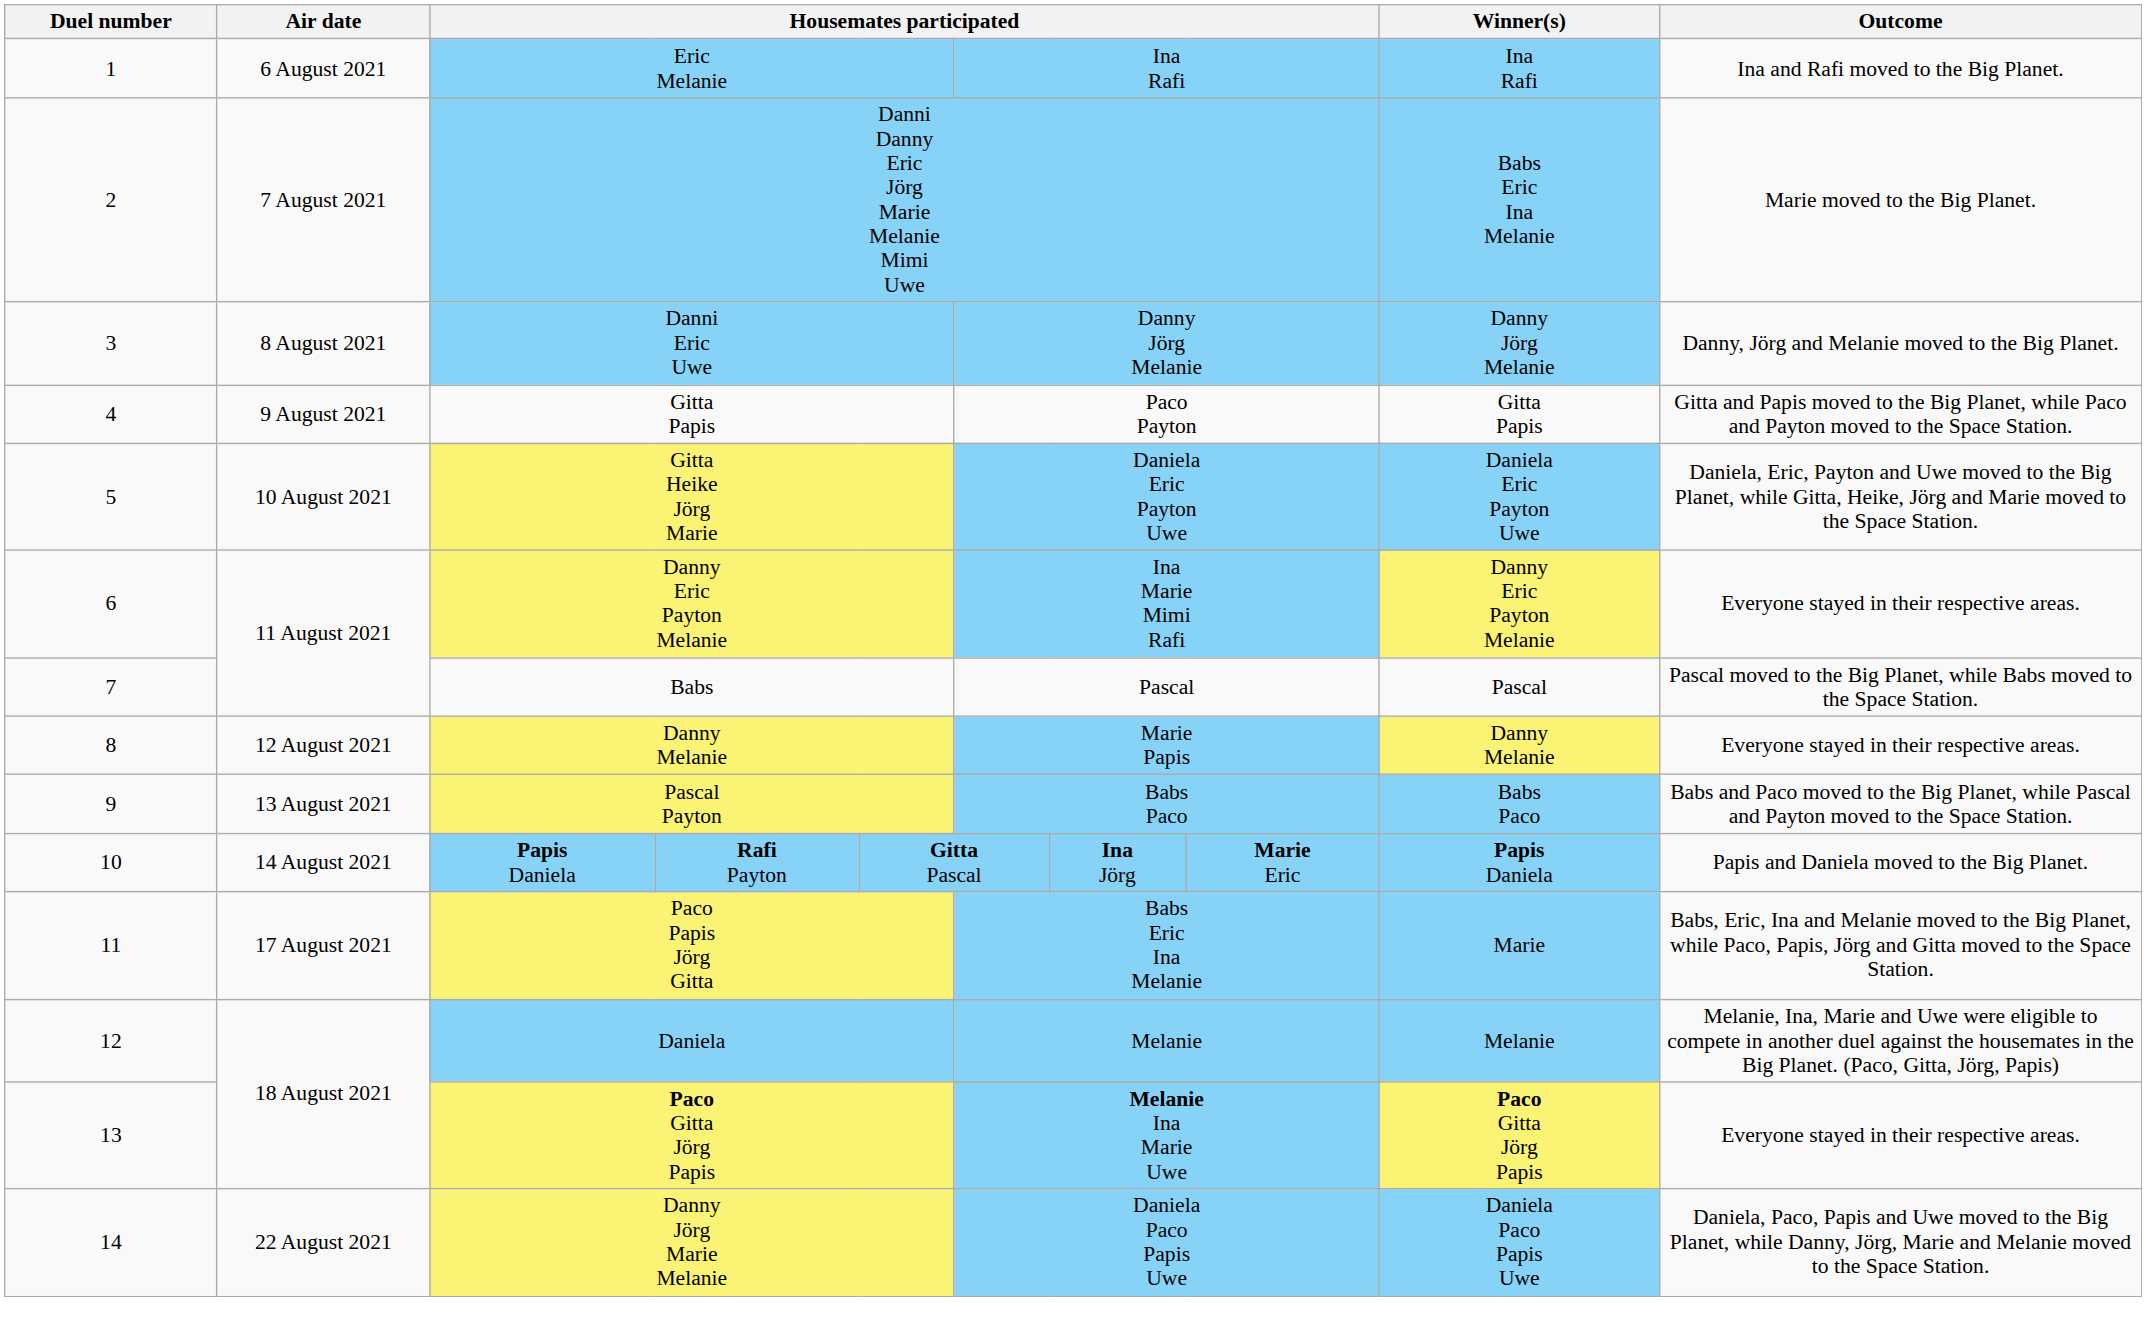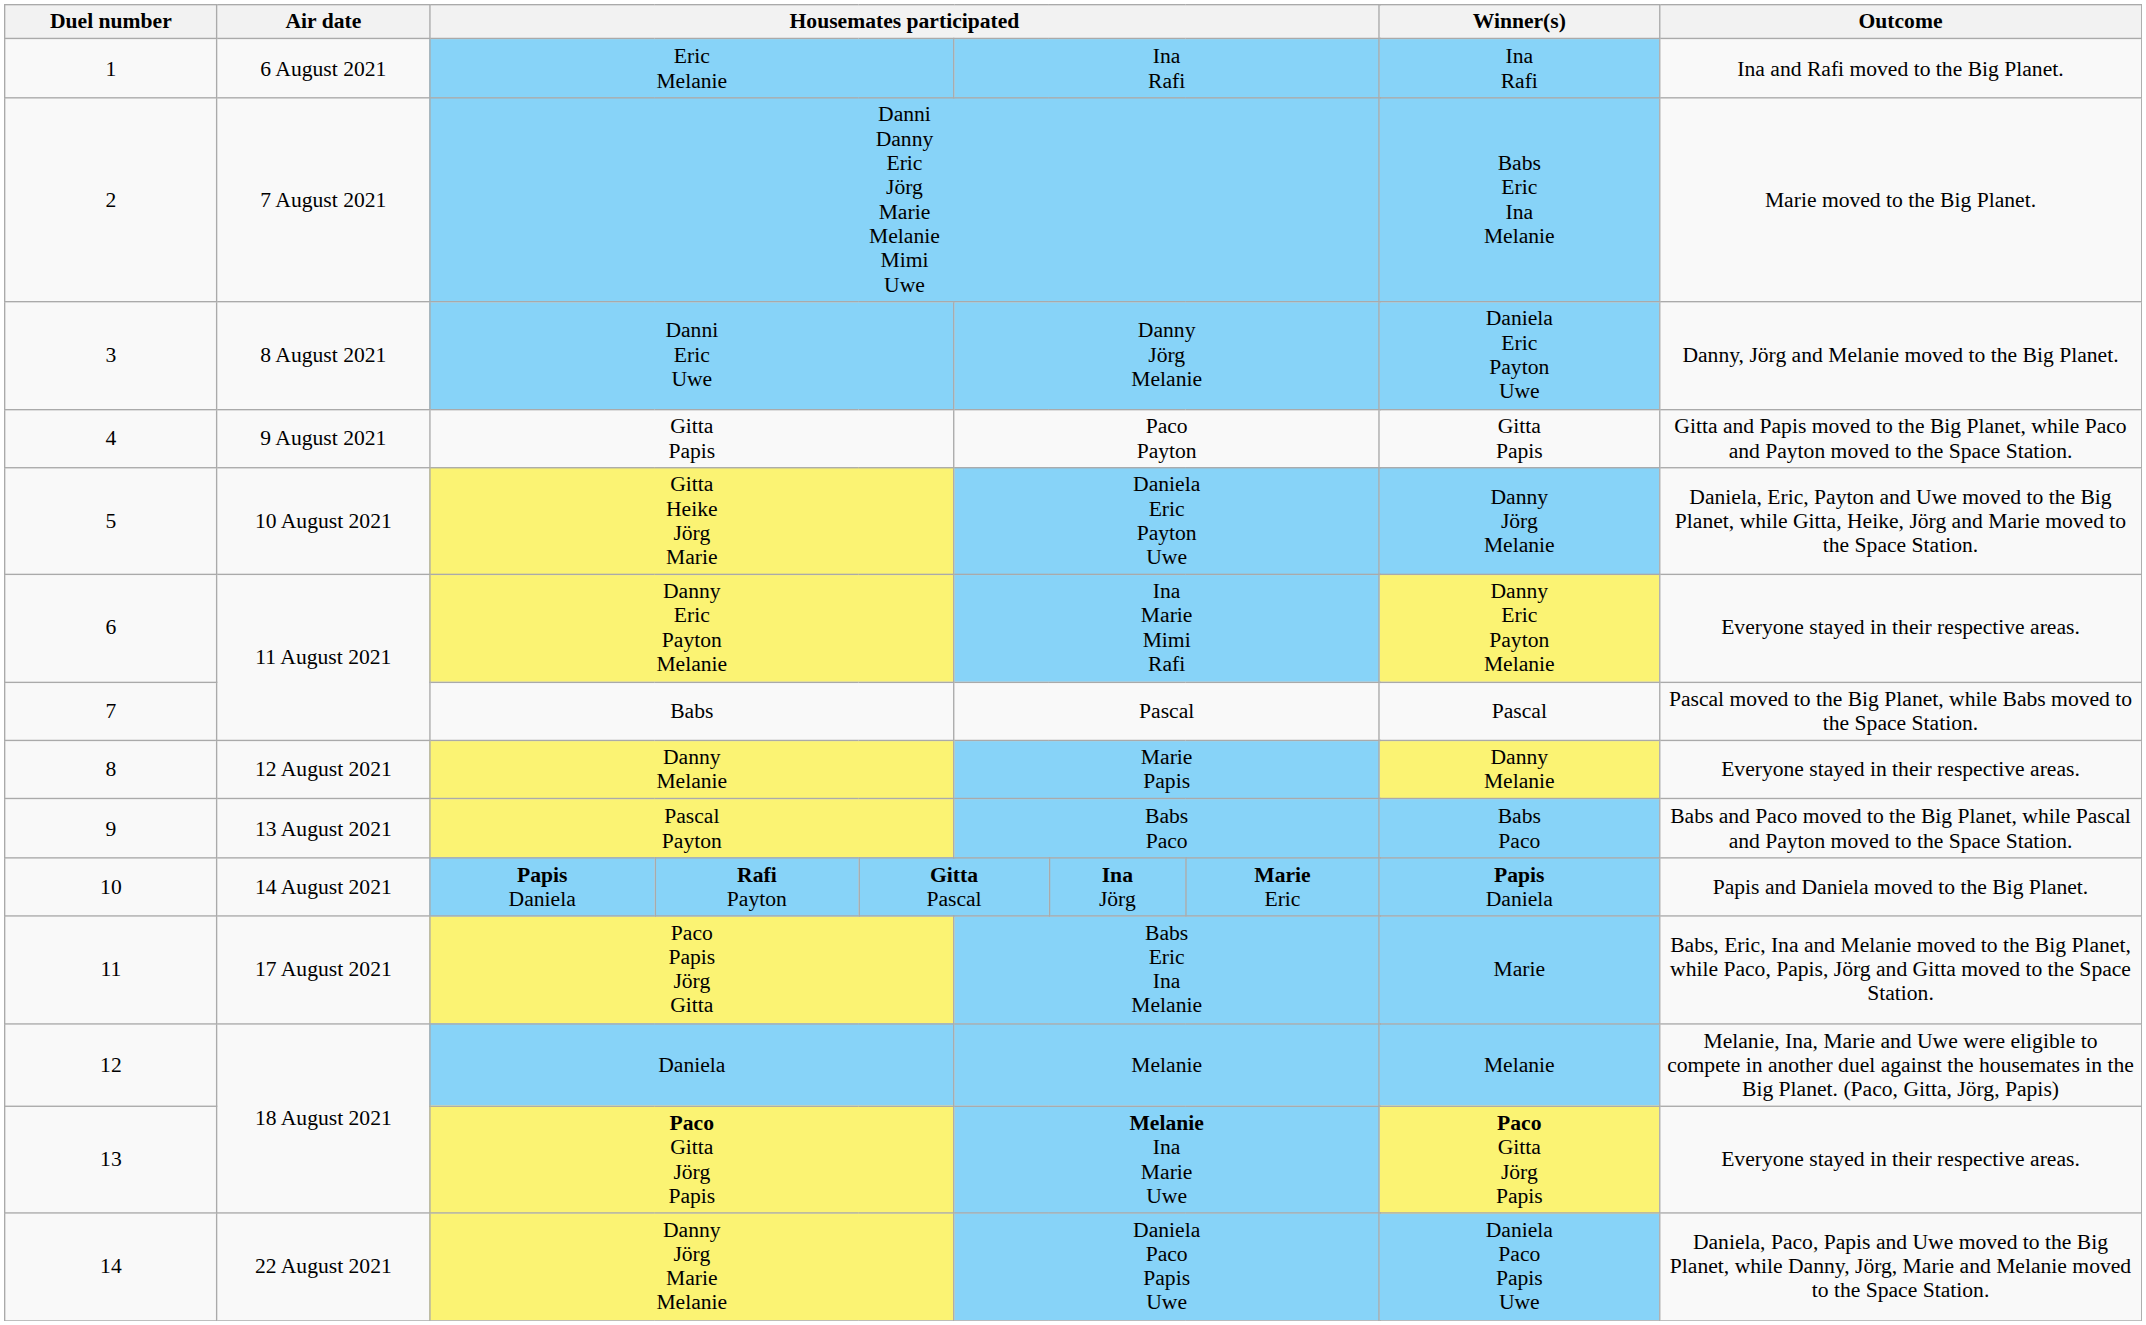(1519, 343) Danny Jörg Melanie -> (1519, 355) Daniela Eric Payton Uwe
(1519, 496) Daniela Eric Payton Uwe -> (1519, 520) Danny Jörg Melanie
